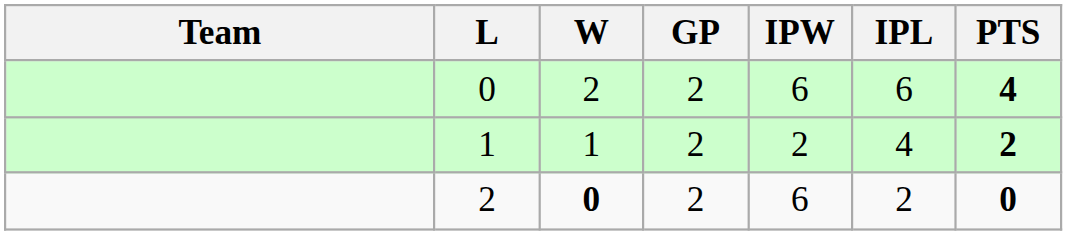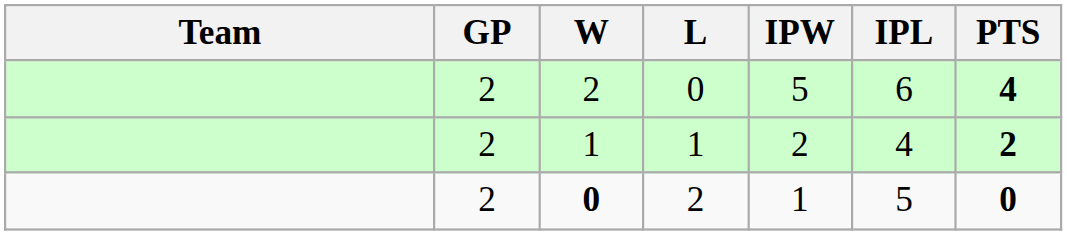columns swapped: (695, 32) <-> (487, 32)
(800, 88) 6 -> (800, 88) 5
(800, 199) 6 -> (800, 199) 1
(904, 199) 2 -> (904, 199) 5
